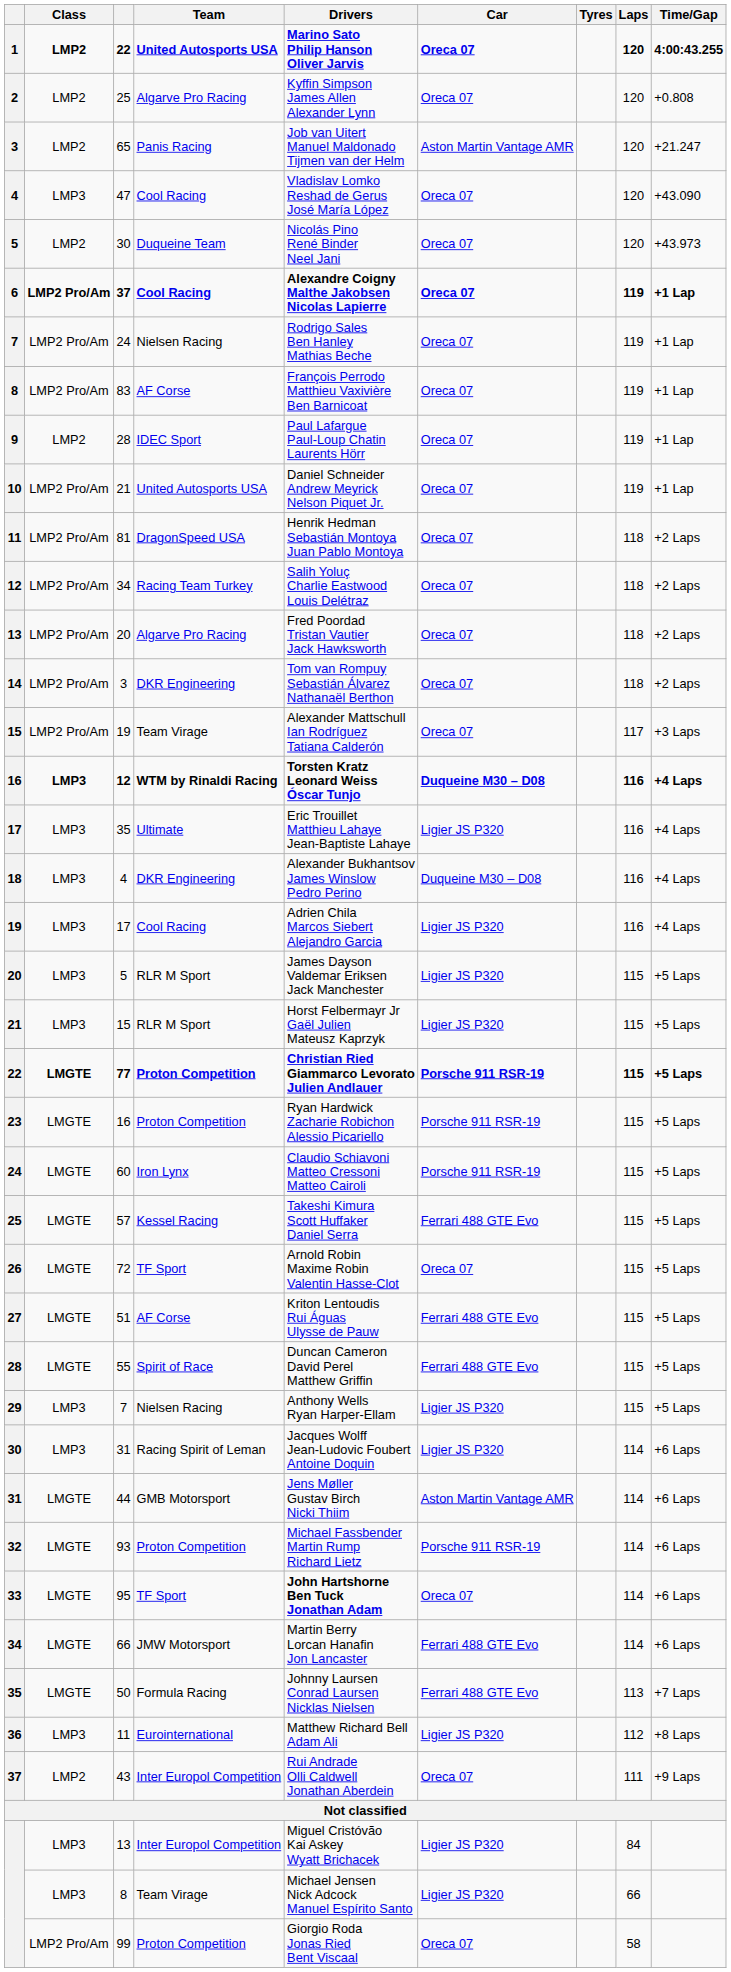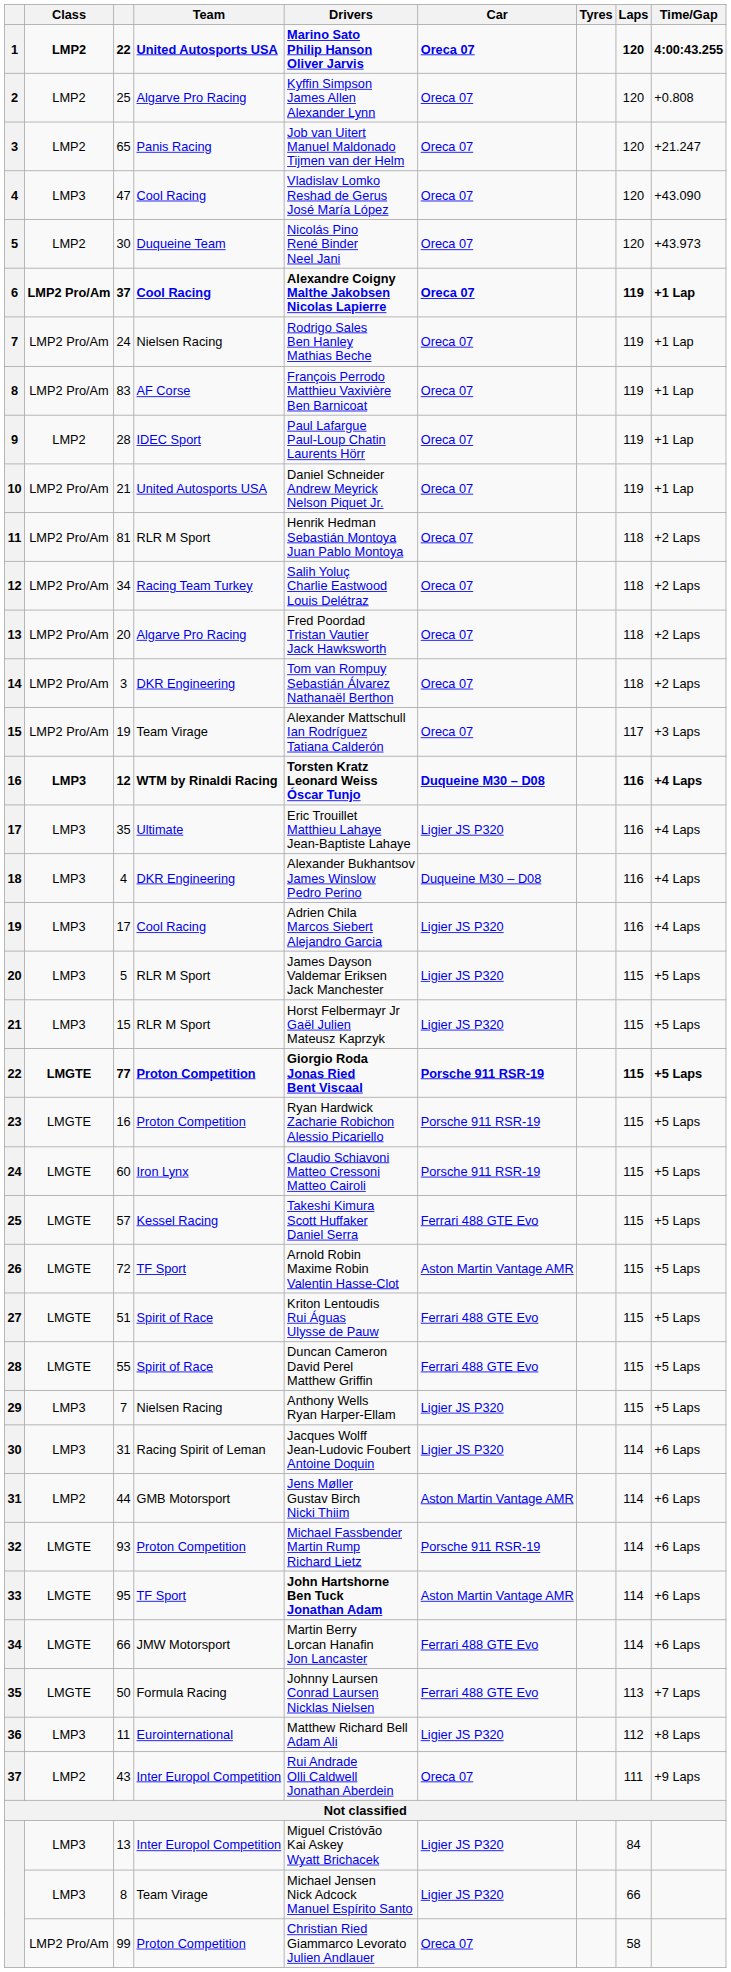(497, 147) Aston Martin Vantage AMR -> (447, 147) Oreca 07
(191, 537) DragonSpeed USA -> (173, 537) RLR M Sport
(351, 1073) Christian Ried Giammarco Levorato Julien Andlauer -> (328, 1073) Giorgio Roda Jonas Ried Bent Viscaal
(447, 1269) Oreca 07 -> (497, 1269) Aston Martin Vantage AMR
(163, 1317) AF Corse -> (175, 1317) Spirit of Race
(69, 1498) LMGTE -> (69, 1498) LMP2
(447, 1596) Oreca 07 -> (497, 1596) Aston Martin Vantage AMR
(325, 1943) Giorgio Roda Jonas Ried Bent Viscaal -> (347, 1943) Christian Ried Giammarco Levorato Julien Andlauer
